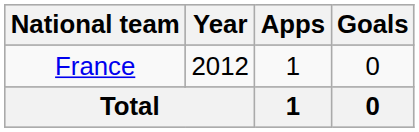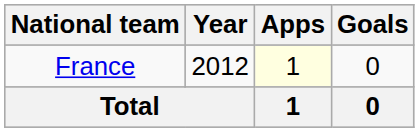(293, 65) no background -> (293, 65) lightyellow background
